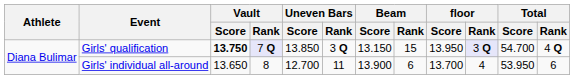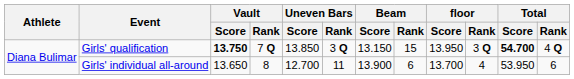(266, 49) lavender background -> (266, 49) no background
(482, 49) lavender background -> (482, 49) no background
(518, 49) normal -> (518, 49) bold
